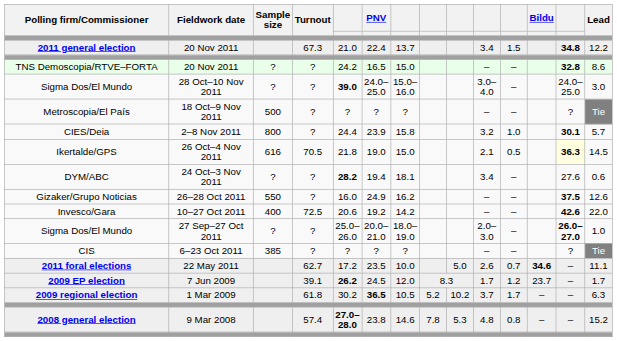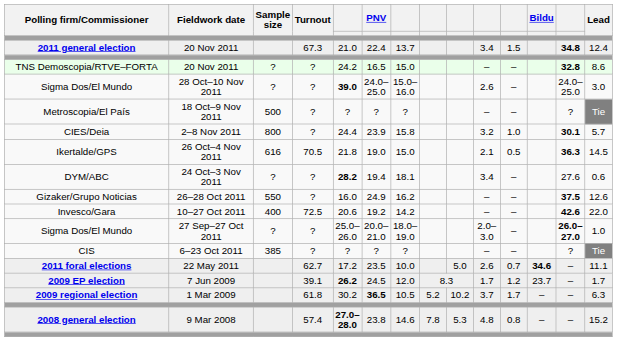(598, 47) 12.2 -> (598, 47) 12.4
(487, 87) 3.0– 4.0 -> (487, 87) 2.6
(570, 151) lightyellow background -> (570, 151) no background
